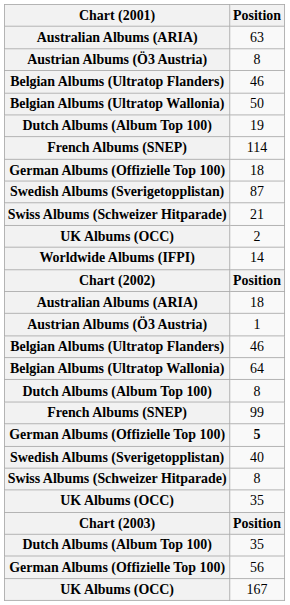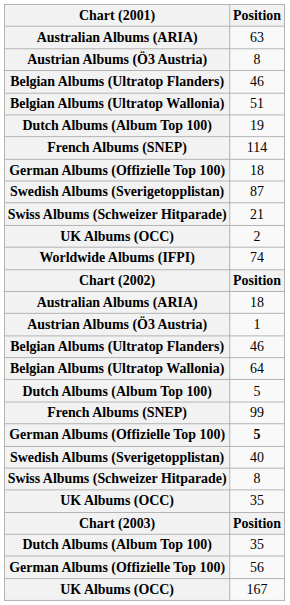(257, 103) 50 -> (257, 103) 51
(257, 258) 14 -> (257, 258) 74
(257, 390) 8 -> (257, 390) 5
